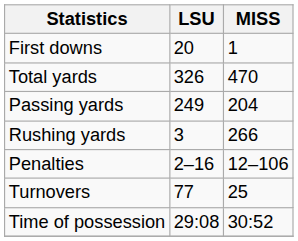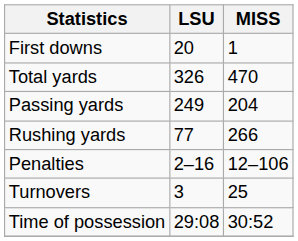(179, 134) 3 -> (184, 134) 77
(184, 192) 77 -> (179, 192) 3
